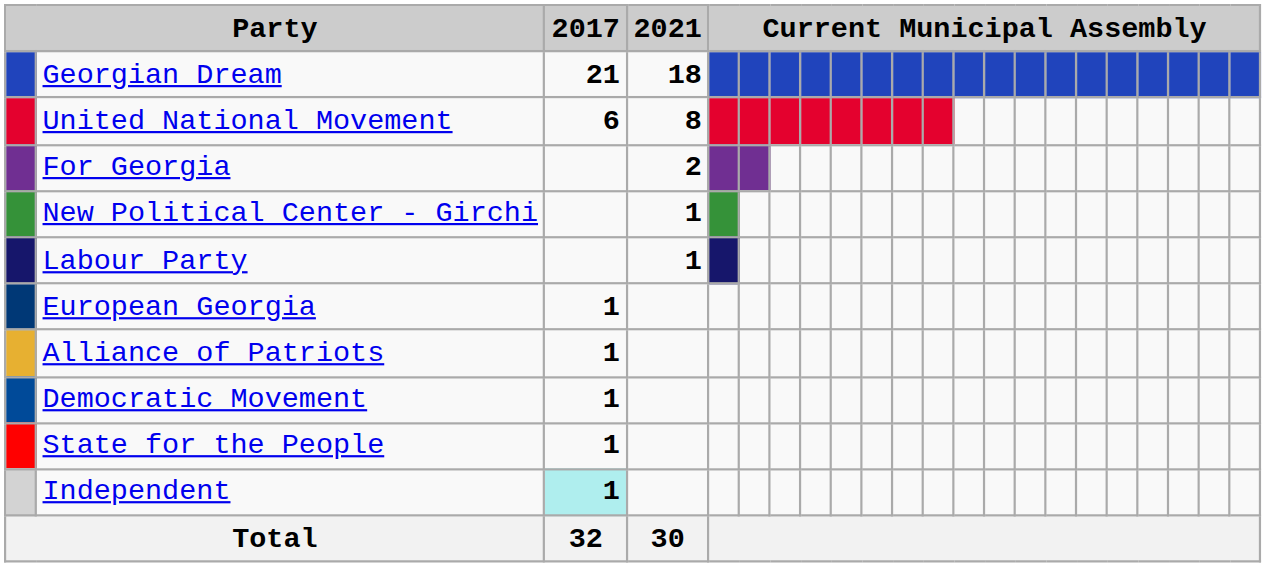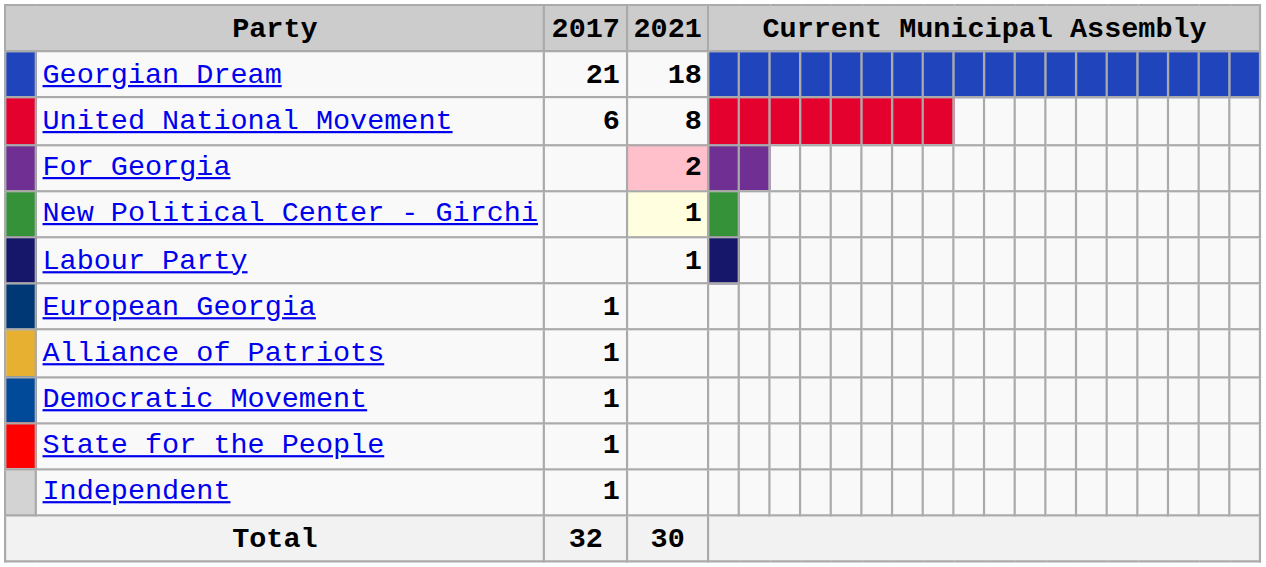(693, 167) no background -> (693, 167) pink background
(693, 214) no background -> (693, 214) lightyellow background
(611, 492) paleturquoise background -> (611, 492) no background
